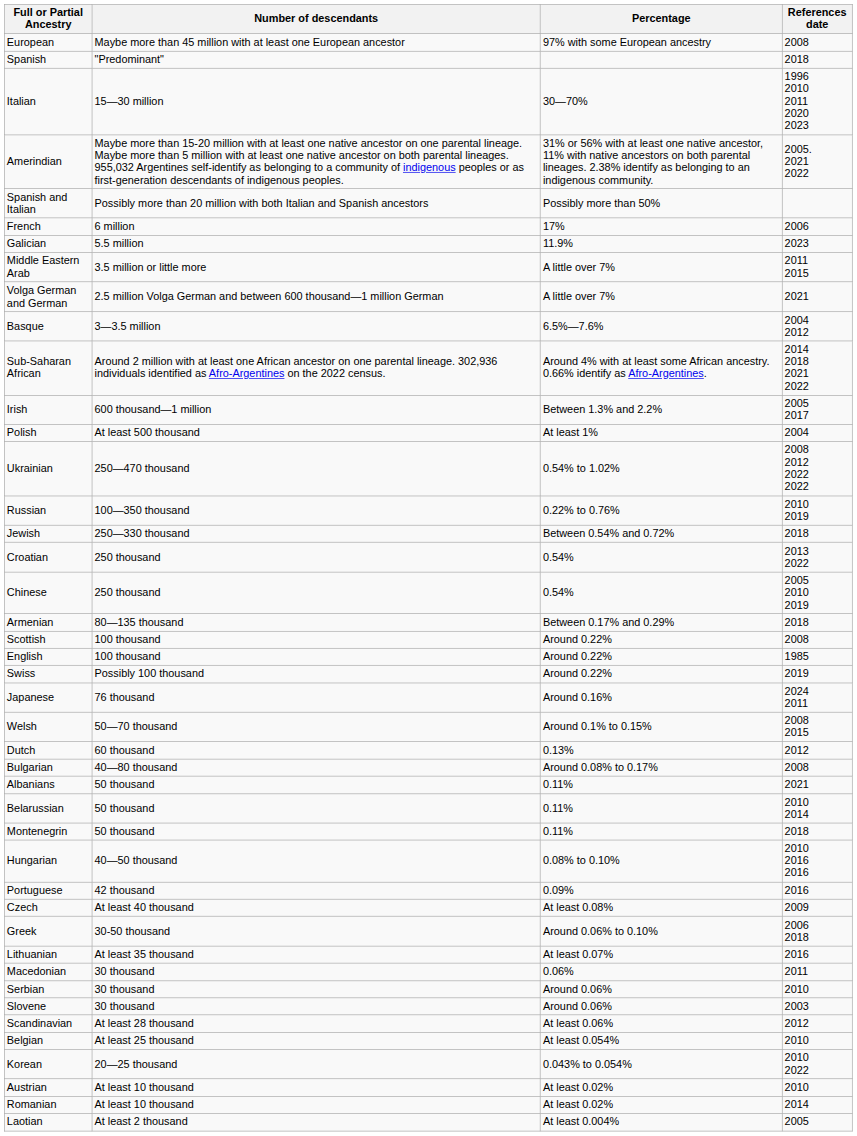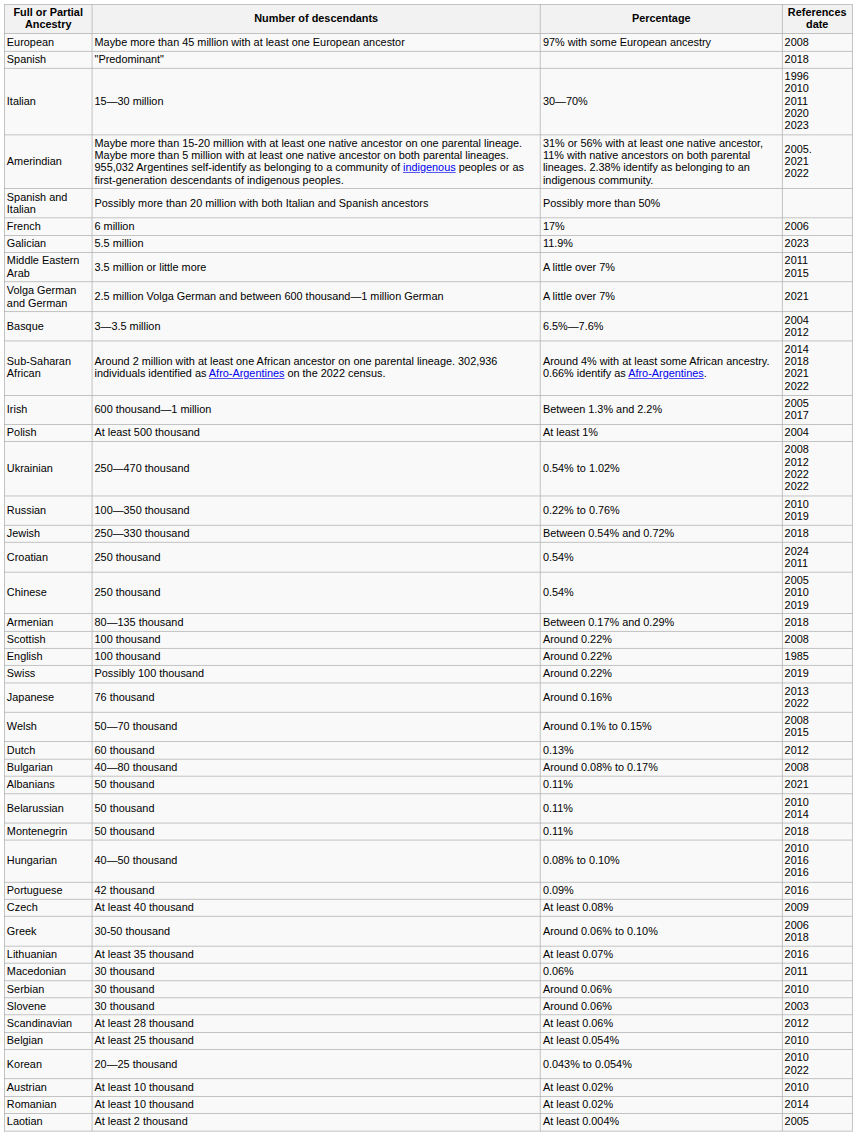(797, 557) 2013 2022 -> (797, 557) 2024 2011
(797, 697) 2024 2011 -> (797, 697) 2013 2022
